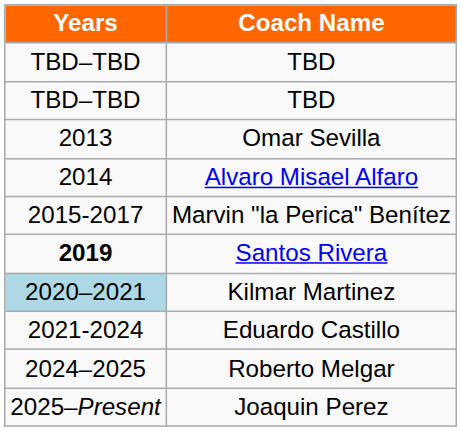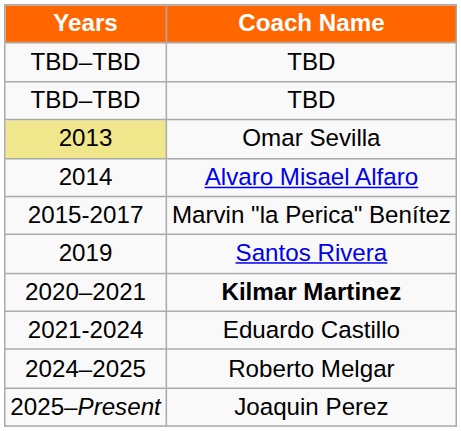(86, 138) no background -> (86, 138) khaki background
(86, 253) bold -> (86, 253) normal
(86, 291) lightblue background -> (86, 291) no background
(311, 291) normal -> (311, 291) bold
